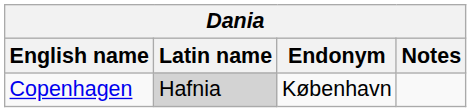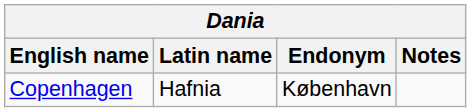(190, 89) lightgrey background -> (190, 89) no background
